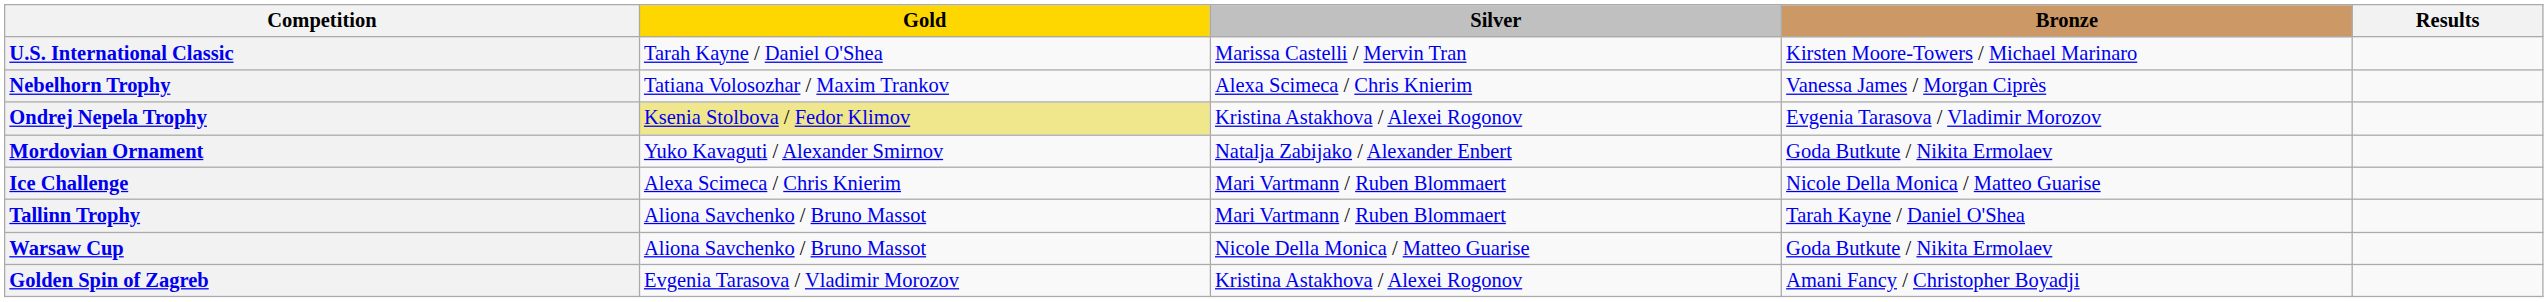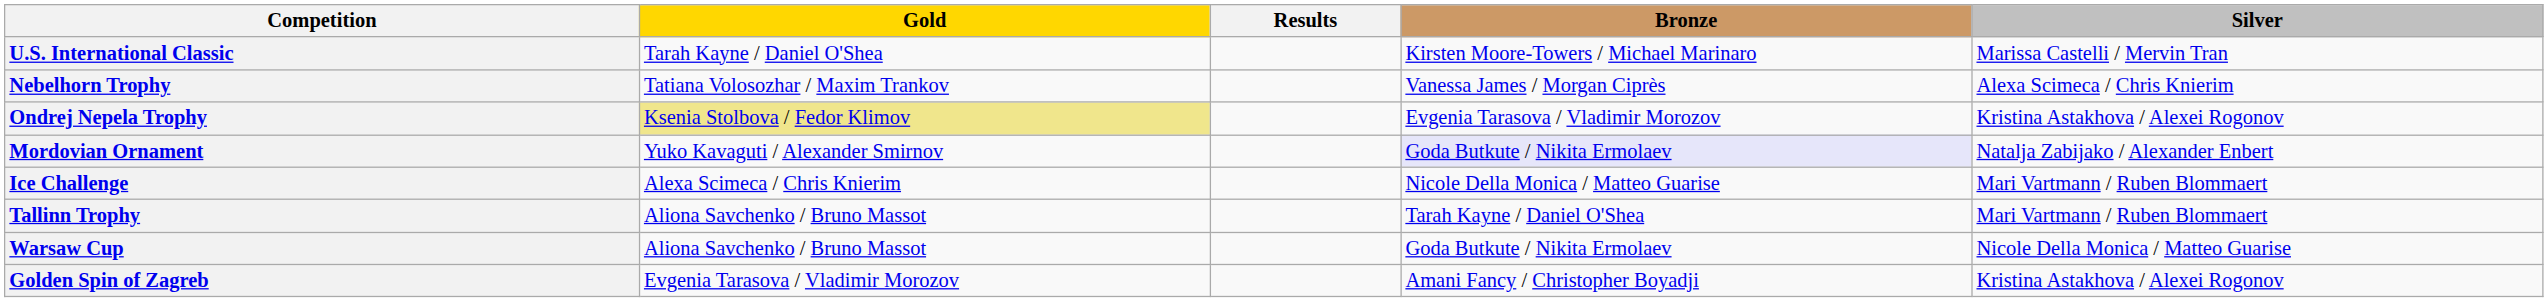columns swapped: (1496, 20) <-> (2448, 20)
(1919, 150) no background -> (1538, 150) lavender background
